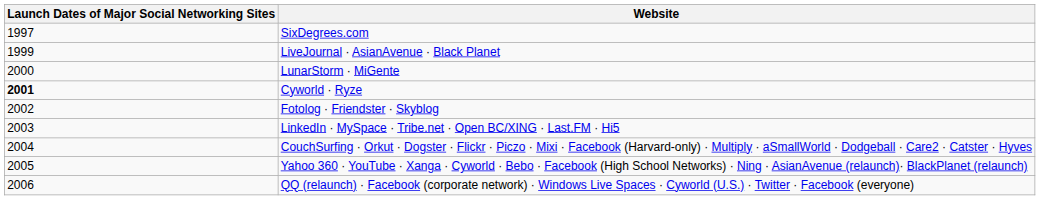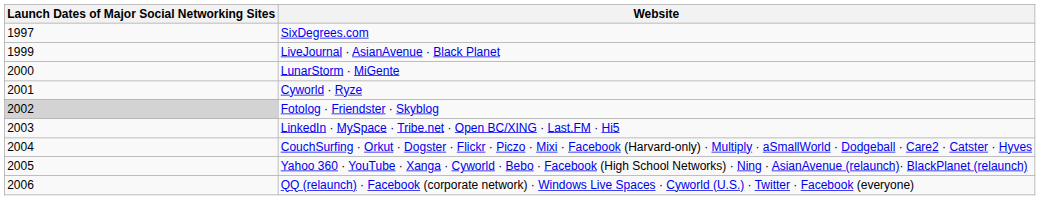(20, 90) bold -> (20, 90) normal
(20, 109) no background -> (20, 109) lightgrey background
